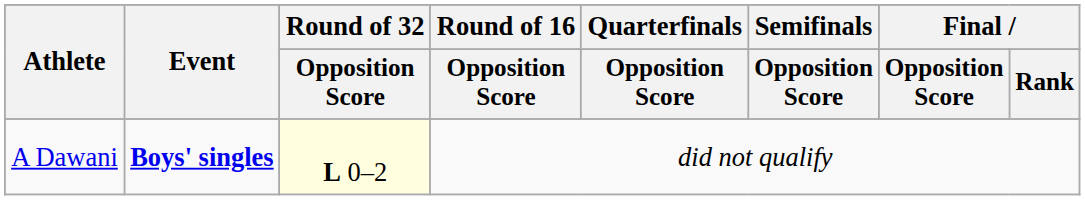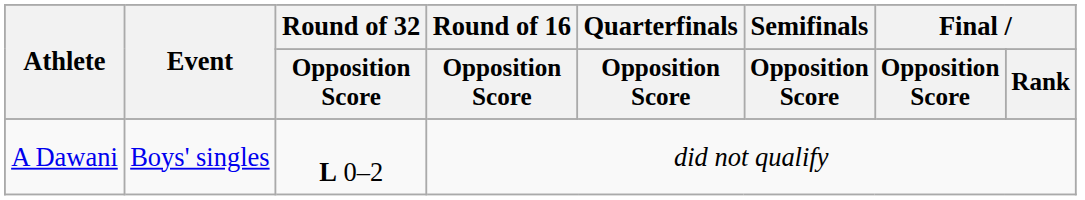(202, 156) bold -> (200, 156) normal
(355, 172) lightyellow background -> (351, 172) no background
